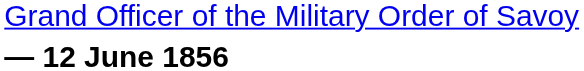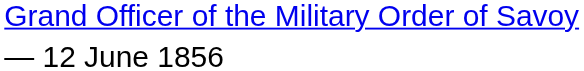(117, 57) bold -> (114, 57) normal
